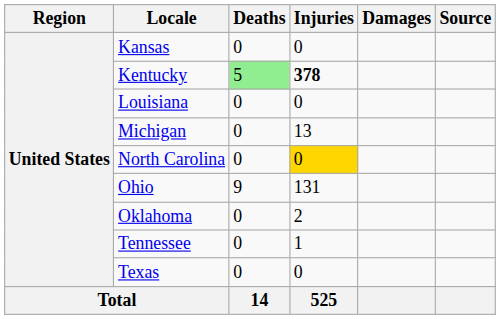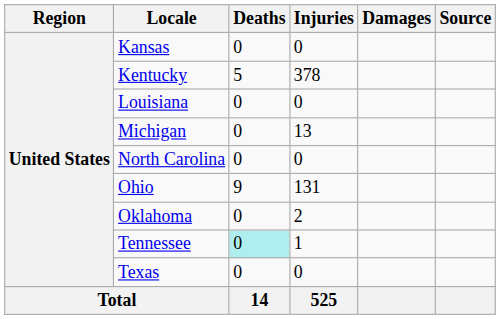(238, 75) lightgreen background -> (238, 75) no background
(307, 75) bold -> (307, 75) normal
(298, 159) gold background -> (298, 159) no background
(238, 244) no background -> (238, 244) paleturquoise background
